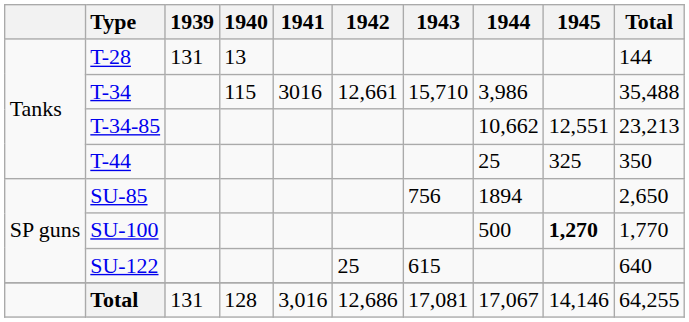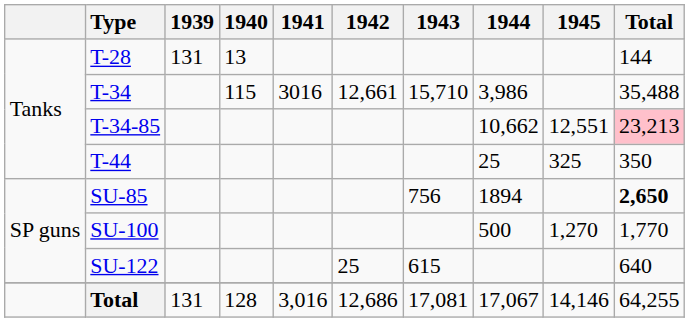(649, 126) no background -> (649, 126) pink background
(644, 195) normal -> (644, 195) bold
(573, 230) bold -> (573, 230) normal
